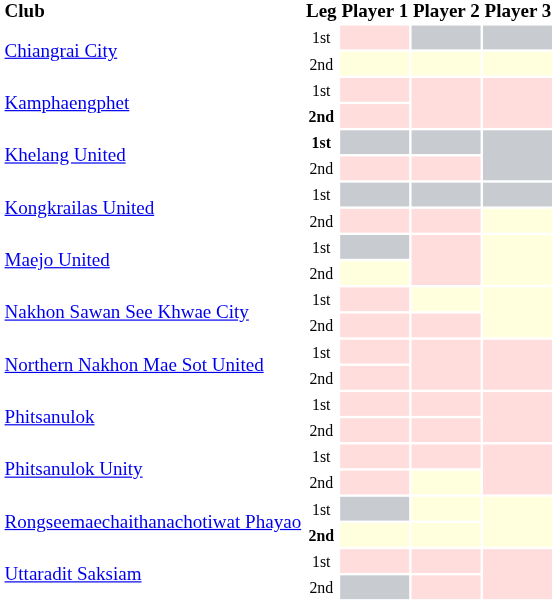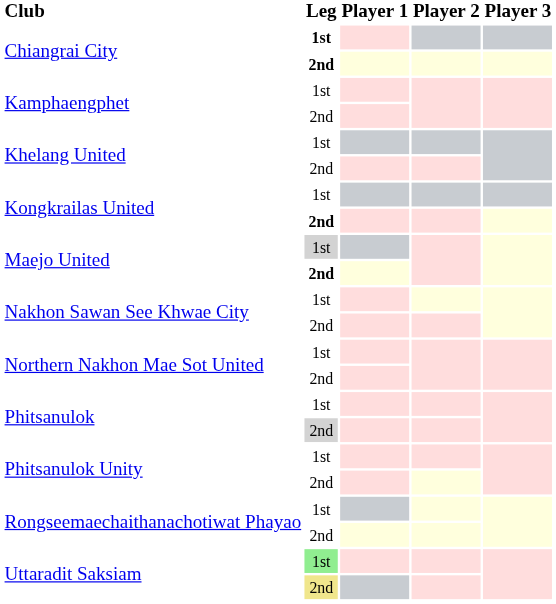(321, 38) normal -> (321, 37) bold
(321, 64) normal -> (321, 63) bold
(321, 115) bold -> (321, 117) normal
(321, 142) bold -> (321, 143) normal
(321, 221) normal -> (321, 220) bold
(321, 247) no background -> (321, 247) lightgrey background
(321, 274) normal -> (321, 272) bold
(321, 431) no background -> (321, 431) lightgrey background
(321, 534) bold -> (321, 535) normal
(321, 562) no background -> (321, 562) lightgreen background
(321, 588) no background -> (321, 588) khaki background
